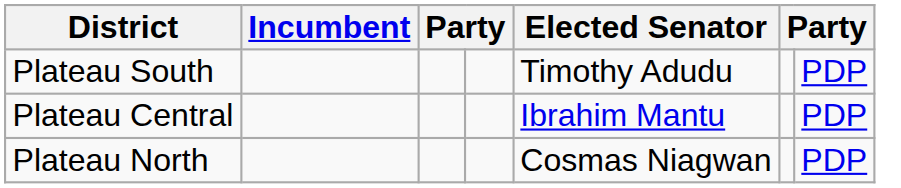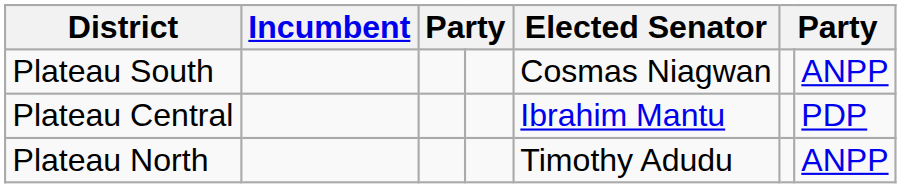(627, 71) Timothy Adudu -> (646, 71) Cosmas Niagwan
(834, 71) PDP -> (845, 71) ANPP
(646, 160) Cosmas Niagwan -> (627, 160) Timothy Adudu
(834, 160) PDP -> (845, 160) ANPP
